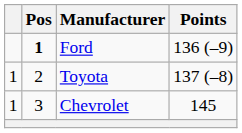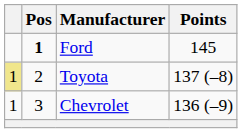(203, 47) 136 (–9) -> (203, 47) 145
(13, 76) no background -> (13, 76) khaki background
(203, 105) 145 -> (203, 105) 136 (–9)
